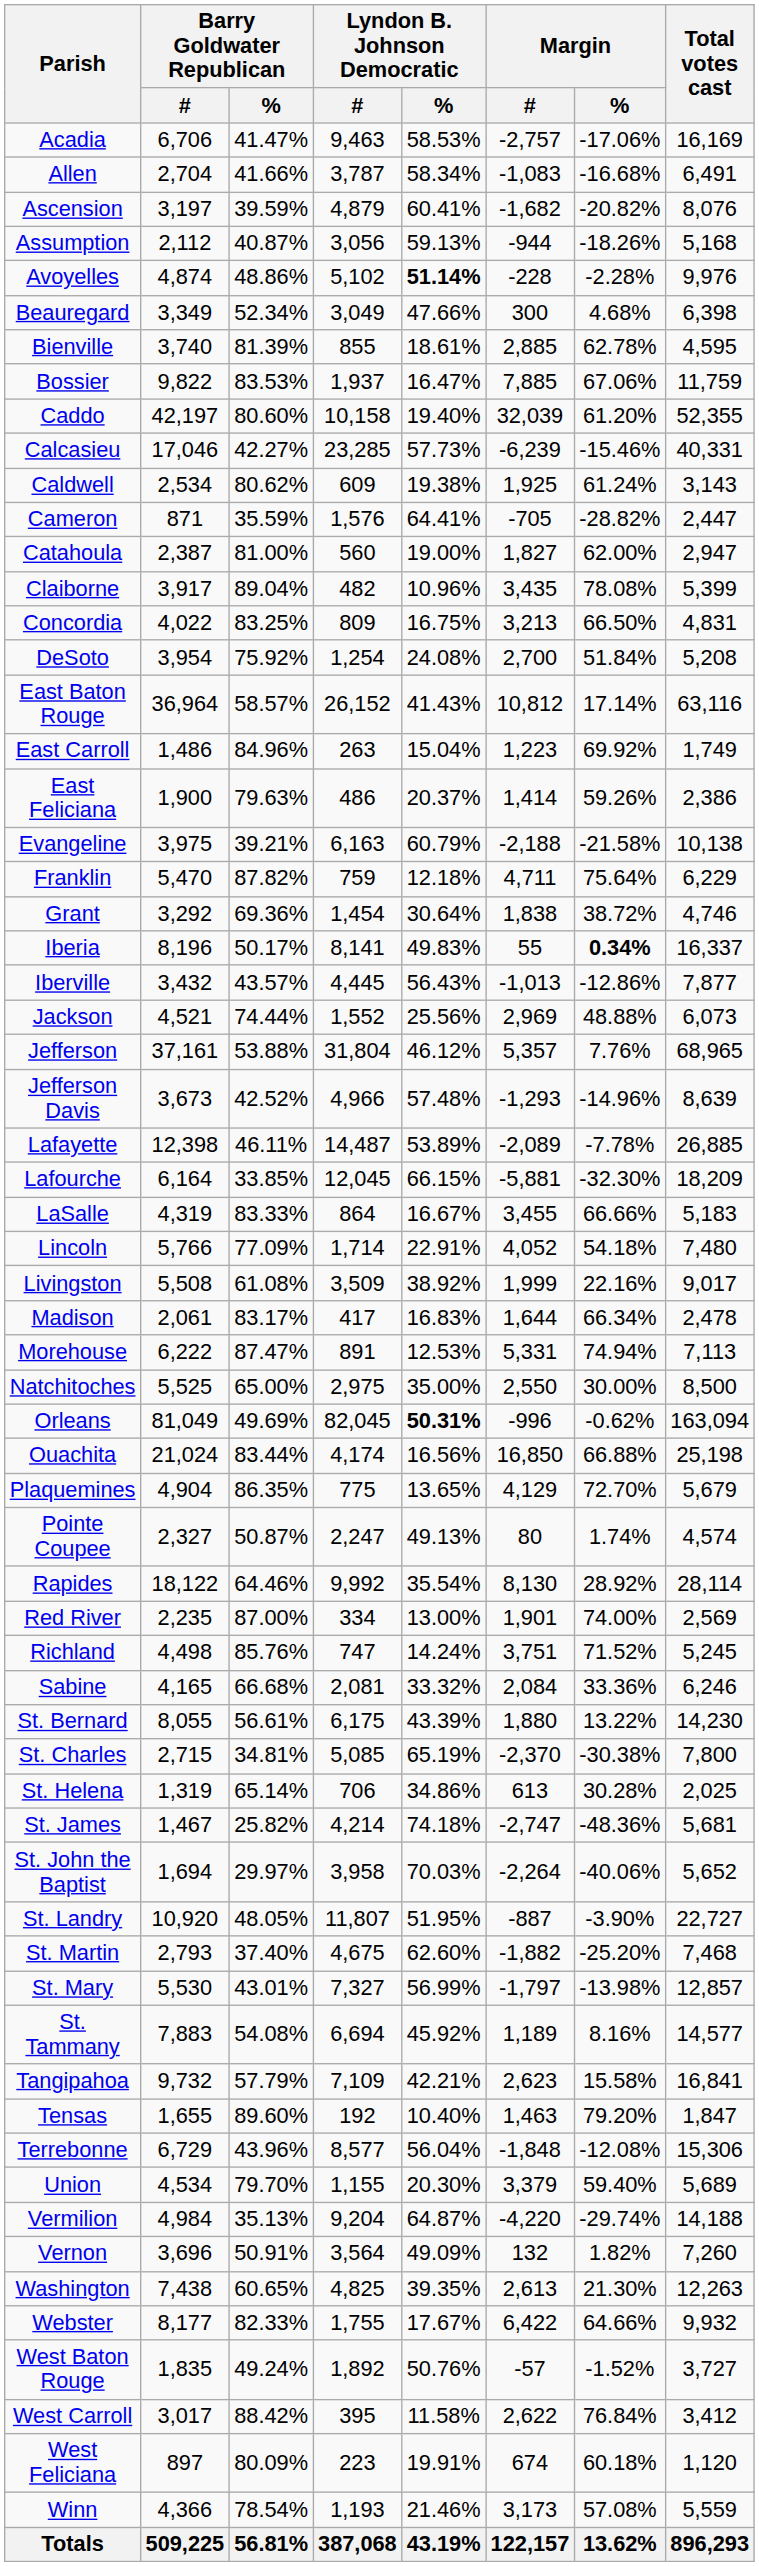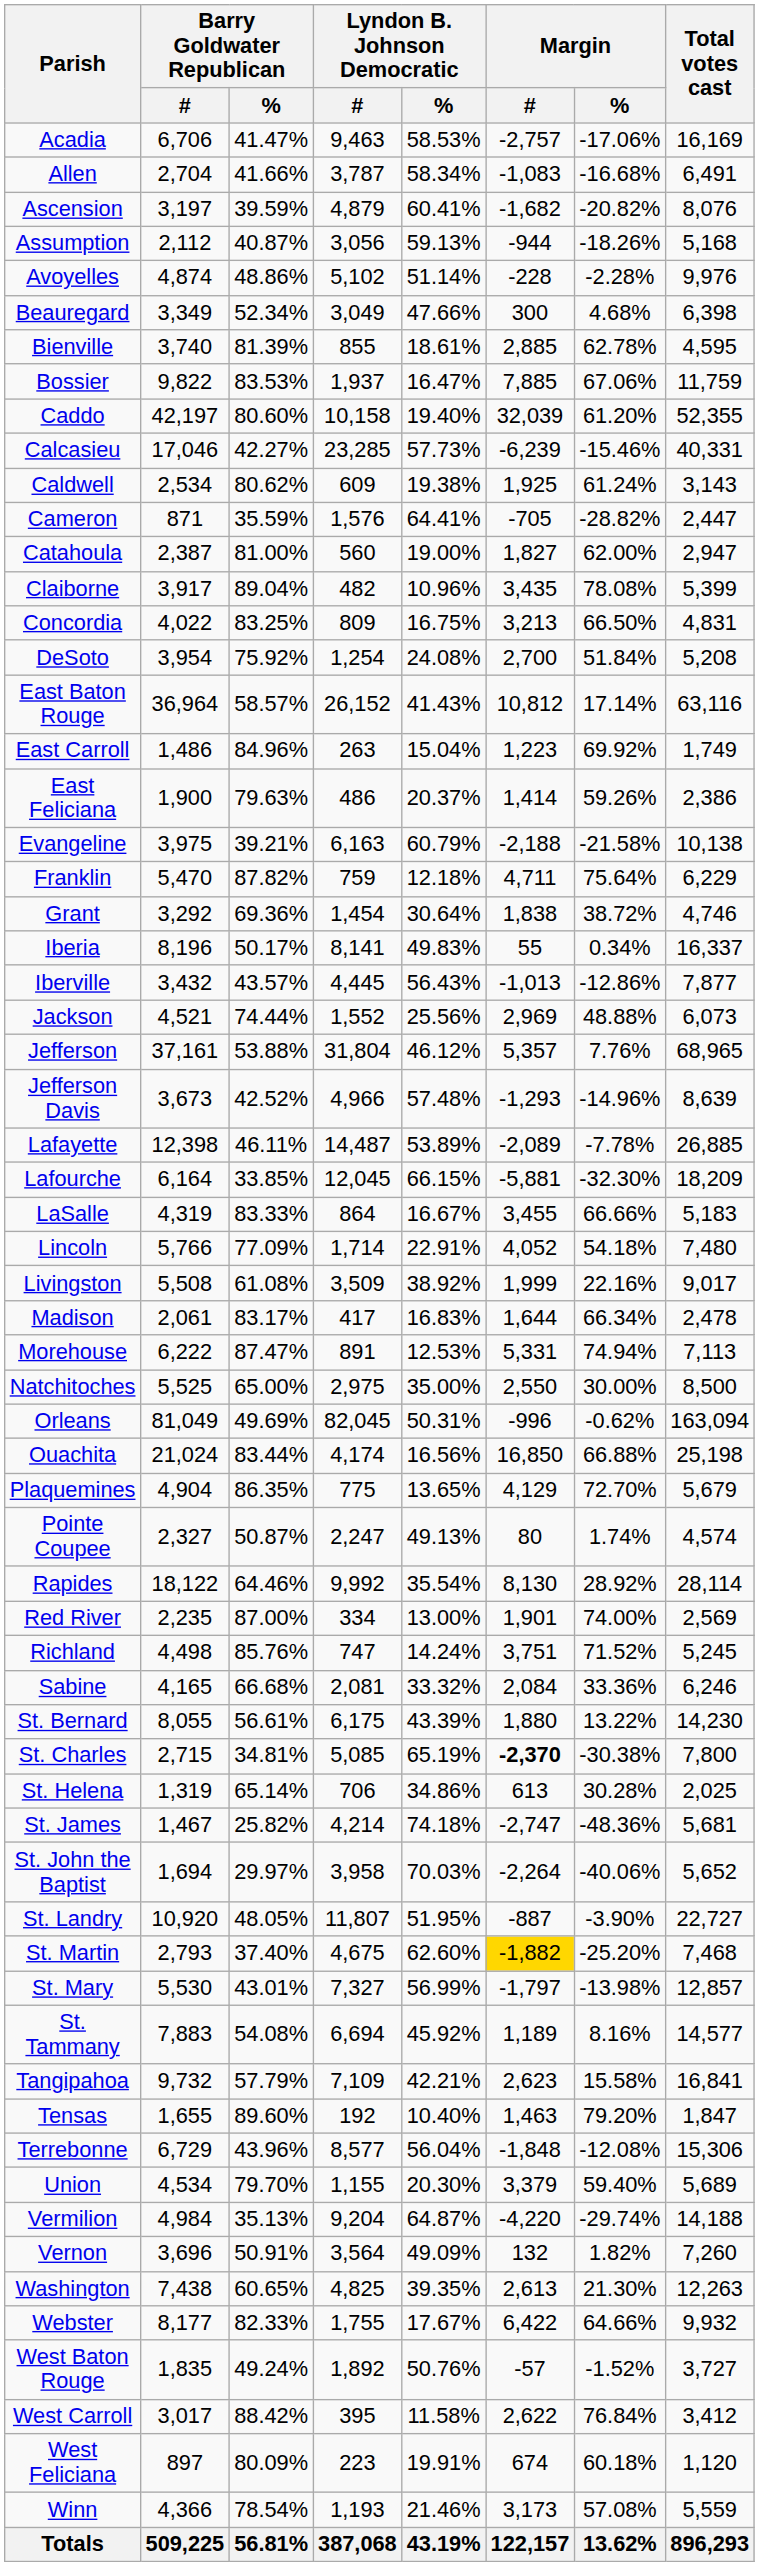(444, 277) bold -> (444, 277) normal
(620, 947) bold -> (620, 947) normal
(444, 1421) bold -> (444, 1421) normal
(530, 1756) normal -> (530, 1756) bold
(530, 1953) no background -> (530, 1953) gold background
